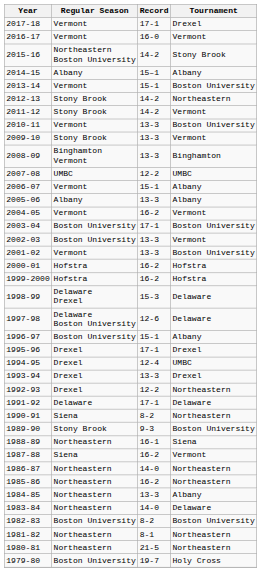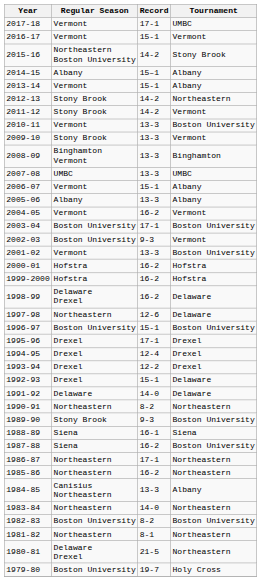(187, 24) Drexel -> (182, 24) UMBC
(149, 37) 16-0 -> (149, 37) 15-1
(214, 86) Boston University -> (187, 86) Albany
(149, 174) 12-2 -> (149, 174) 13-3
(149, 240) 13-3 -> (147, 240) 9-3
(149, 297) 15-3 -> (149, 297) 16-2
(95, 319) Delaware Boston University -> (83, 315) Northeastern
(187, 337) Albany -> (214, 328) Boston University
(182, 363) UMBC -> (187, 354) Drexel
(149, 376) 13-3 -> (149, 367) 12-2
(149, 390) 12-2 -> (149, 380) 15-1
(202, 390) Northeastern -> (192, 380) Delaware
(149, 403) 17-1 -> (149, 393) 14-0
(66, 416) Siena -> (83, 407) Northeastern
(83, 442) Northeastern -> (66, 433) Siena
(189, 455) Vermont -> (214, 446) Boston University
(149, 468) 14-0 -> (149, 459) 17-1
(83, 495) Northeastern -> (83, 490) Canisius Northeastern
(192, 508) Delaware -> (202, 508) Northeastern
(83, 547) Northeastern -> (73, 552) Delaware Drexel
